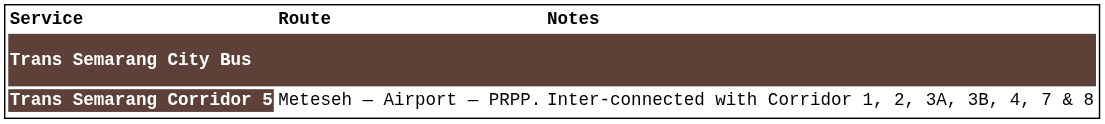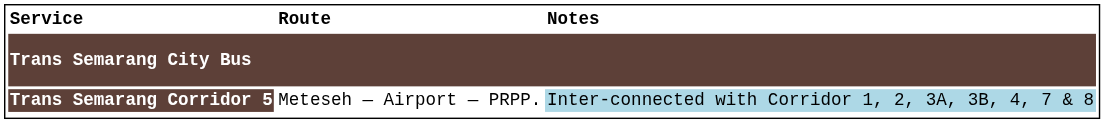(820, 101) no background -> (820, 101) lightblue background
